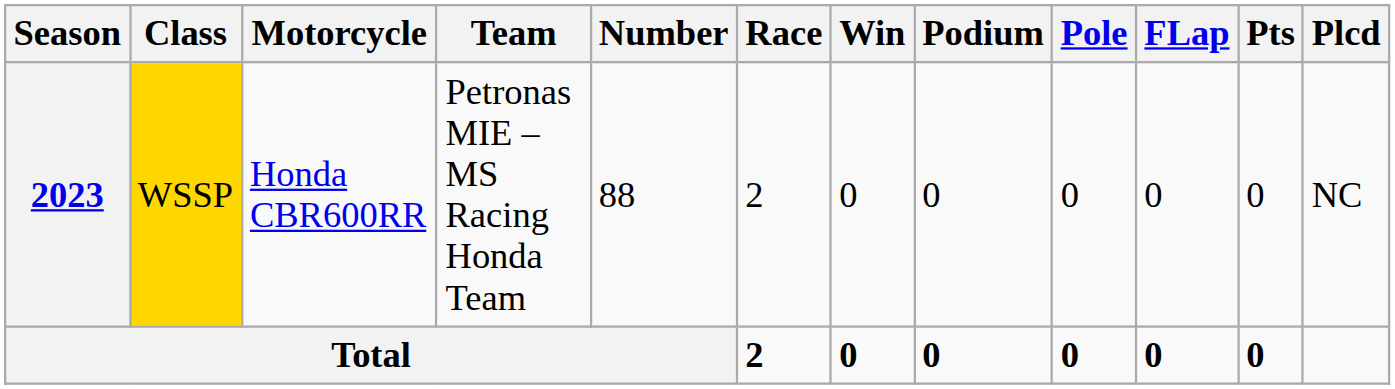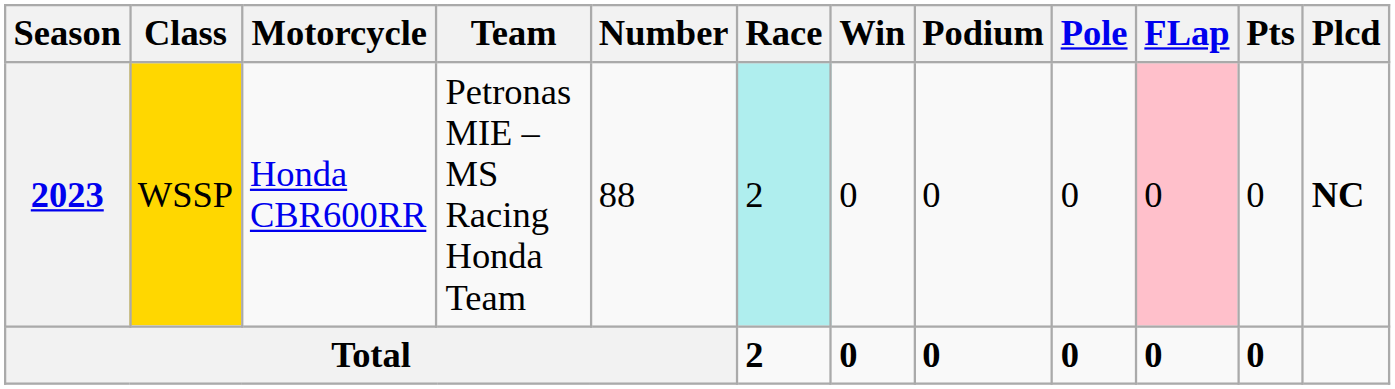(754, 193) no background -> (754, 193) paleturquoise background
(1153, 193) no background -> (1153, 193) pink background
(1337, 193) normal -> (1338, 193) bold
